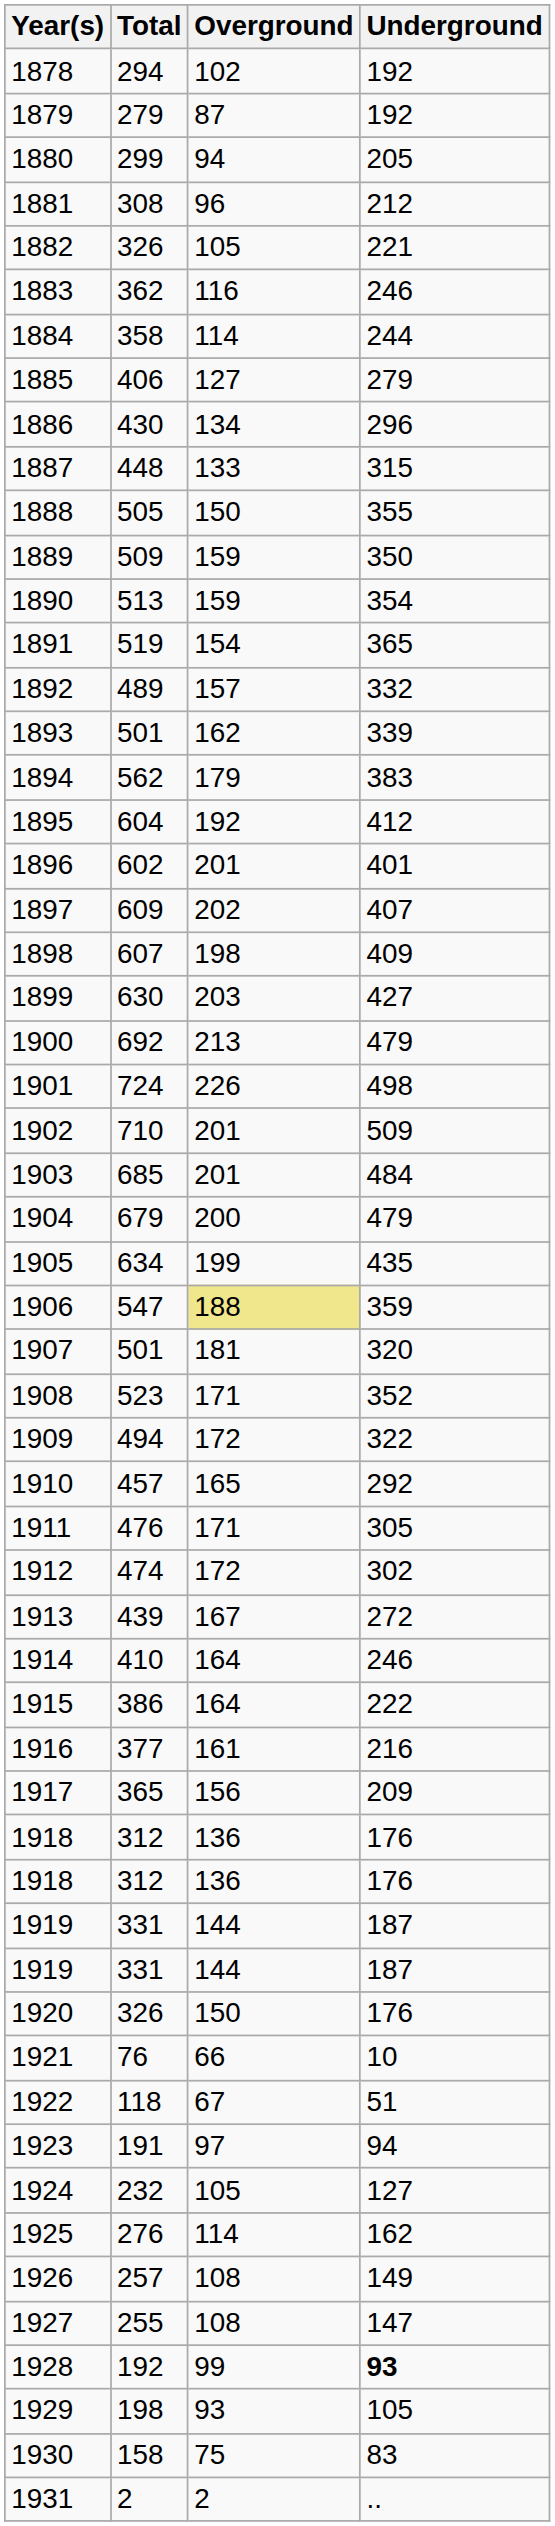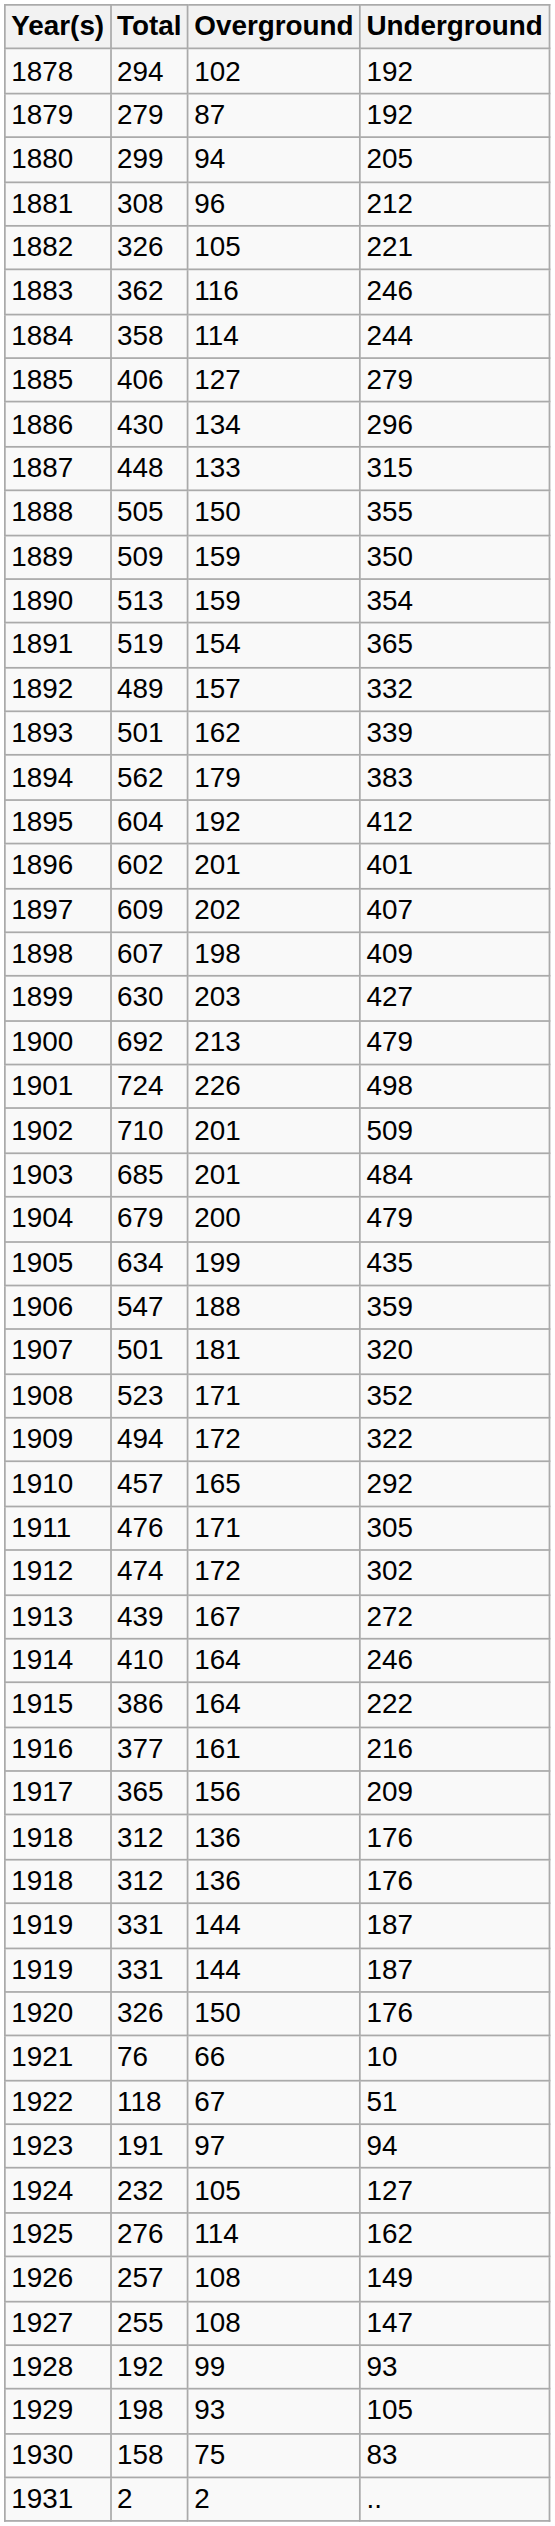(217, 1306) khaki background -> (217, 1306) no background
(382, 2366) bold -> (382, 2366) normal
